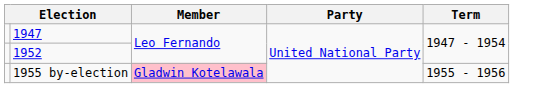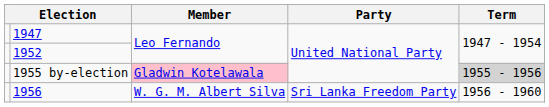(466, 73) no background -> (502, 73) lightgrey background
+ row: (27, 92)
